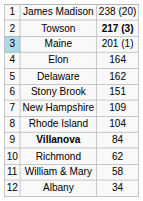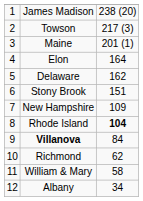(118, 28) bold -> (118, 28) normal
(12, 44) lightblue background -> (12, 44) no background
(118, 124) normal -> (118, 124) bold
